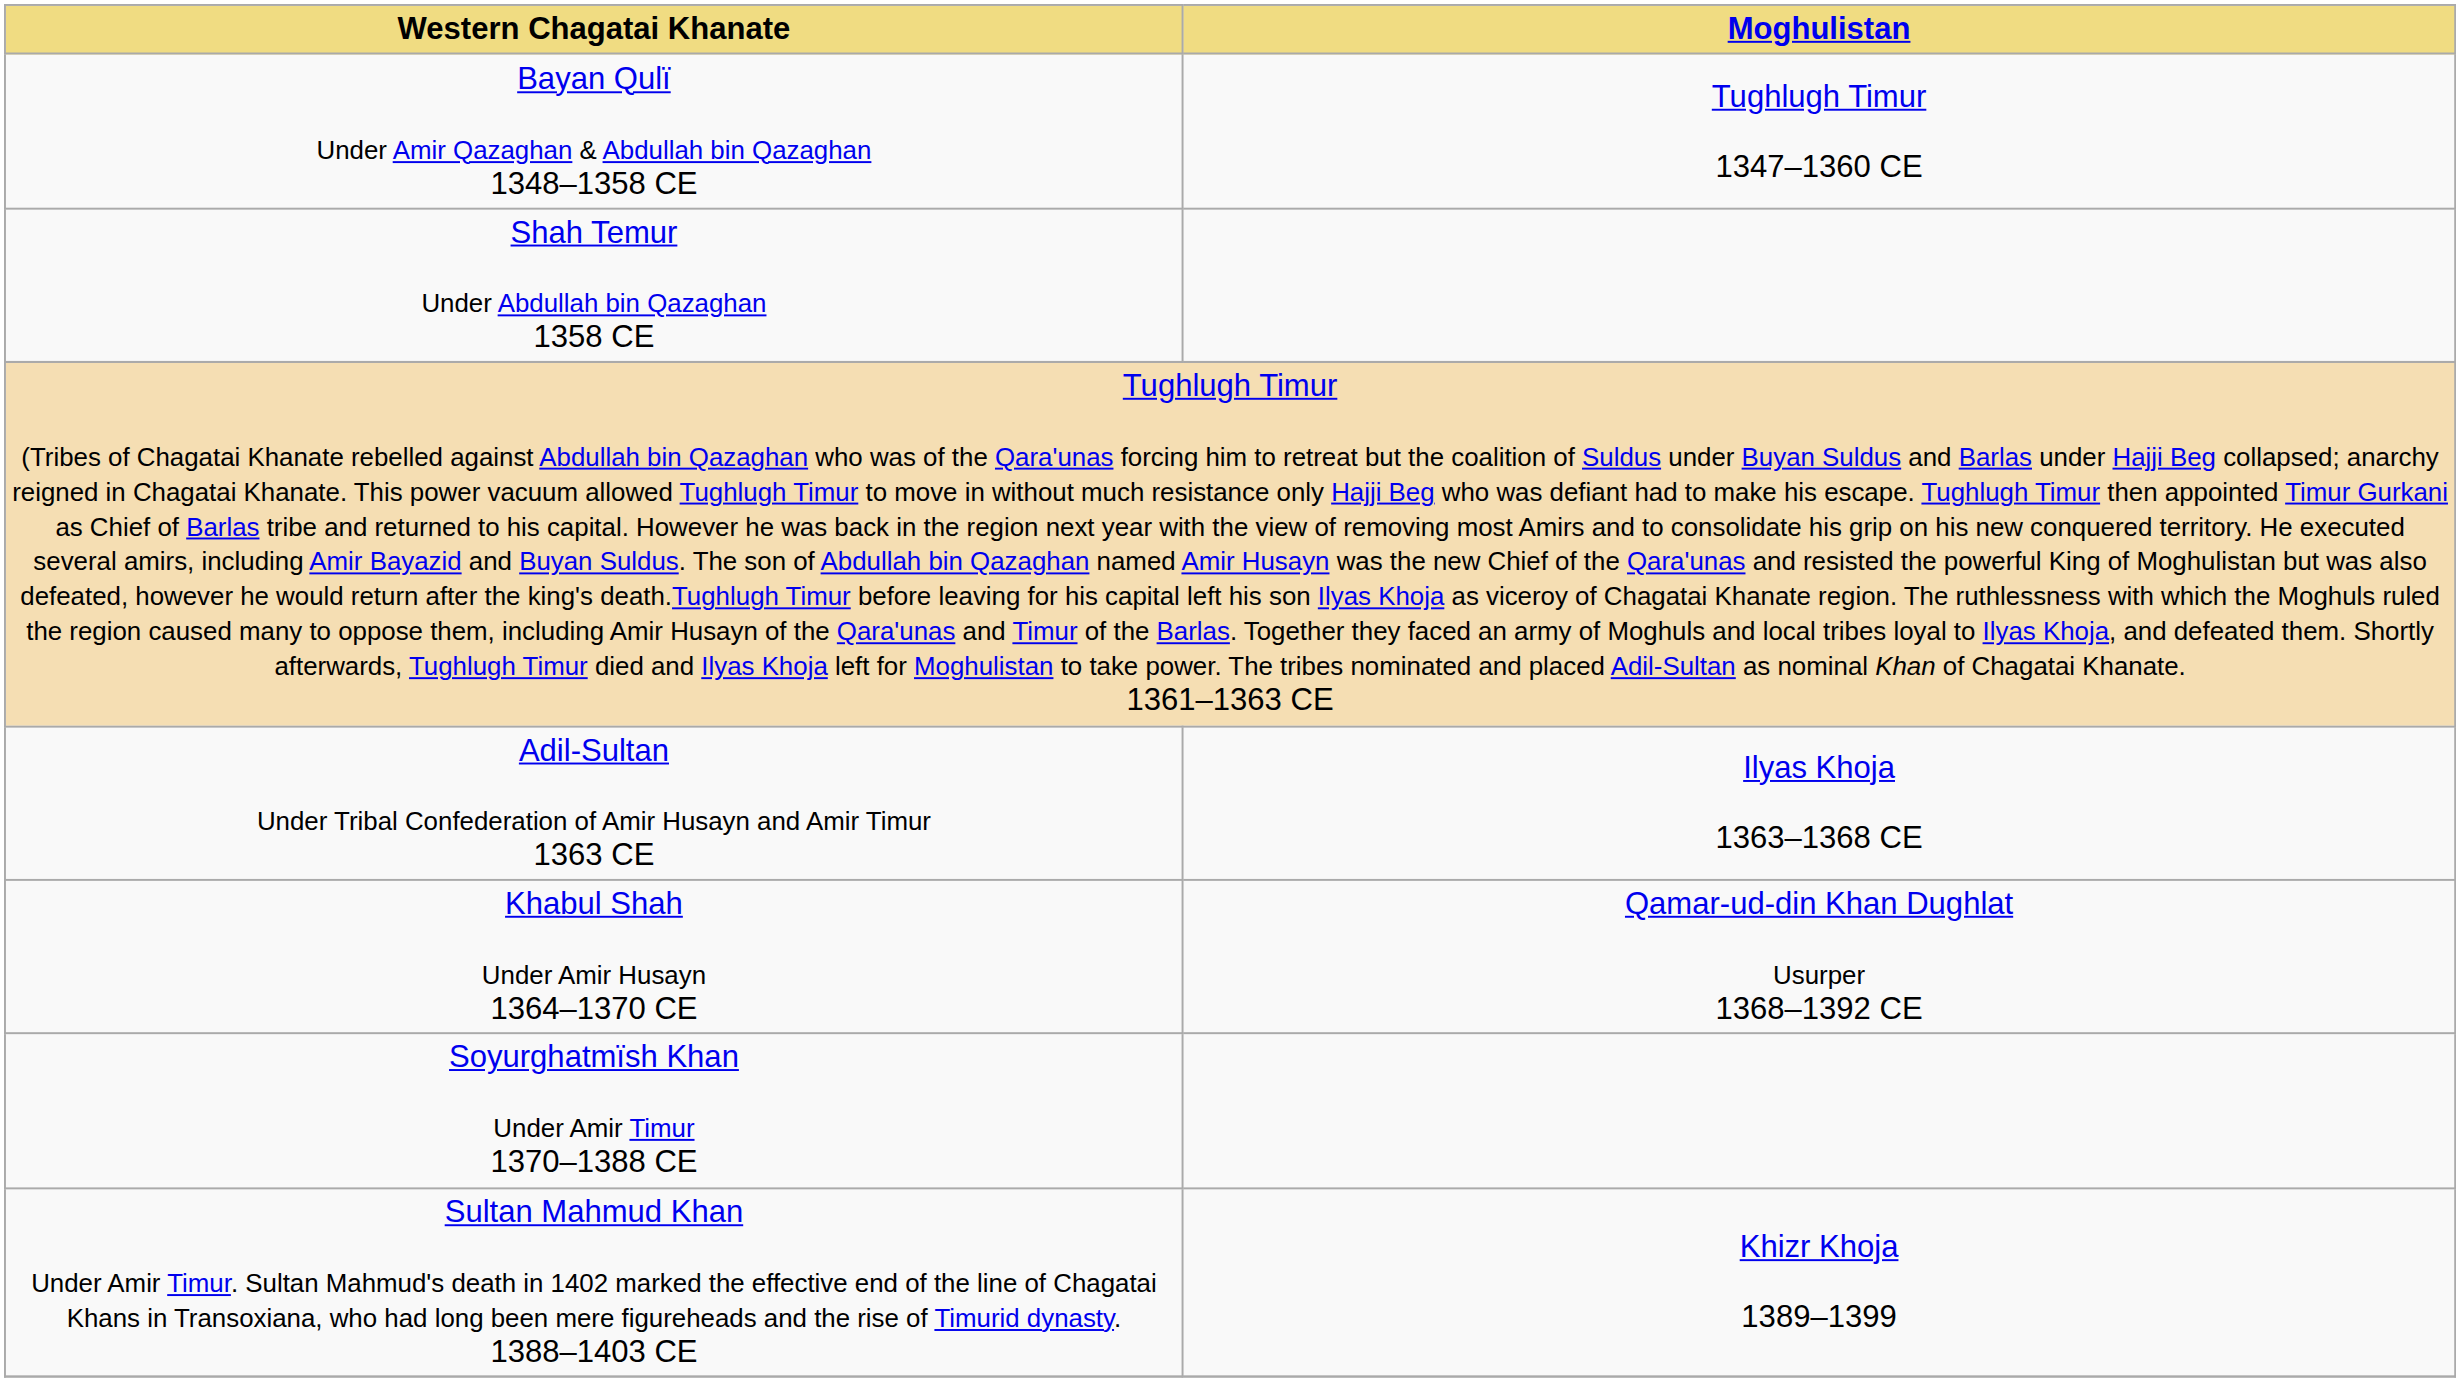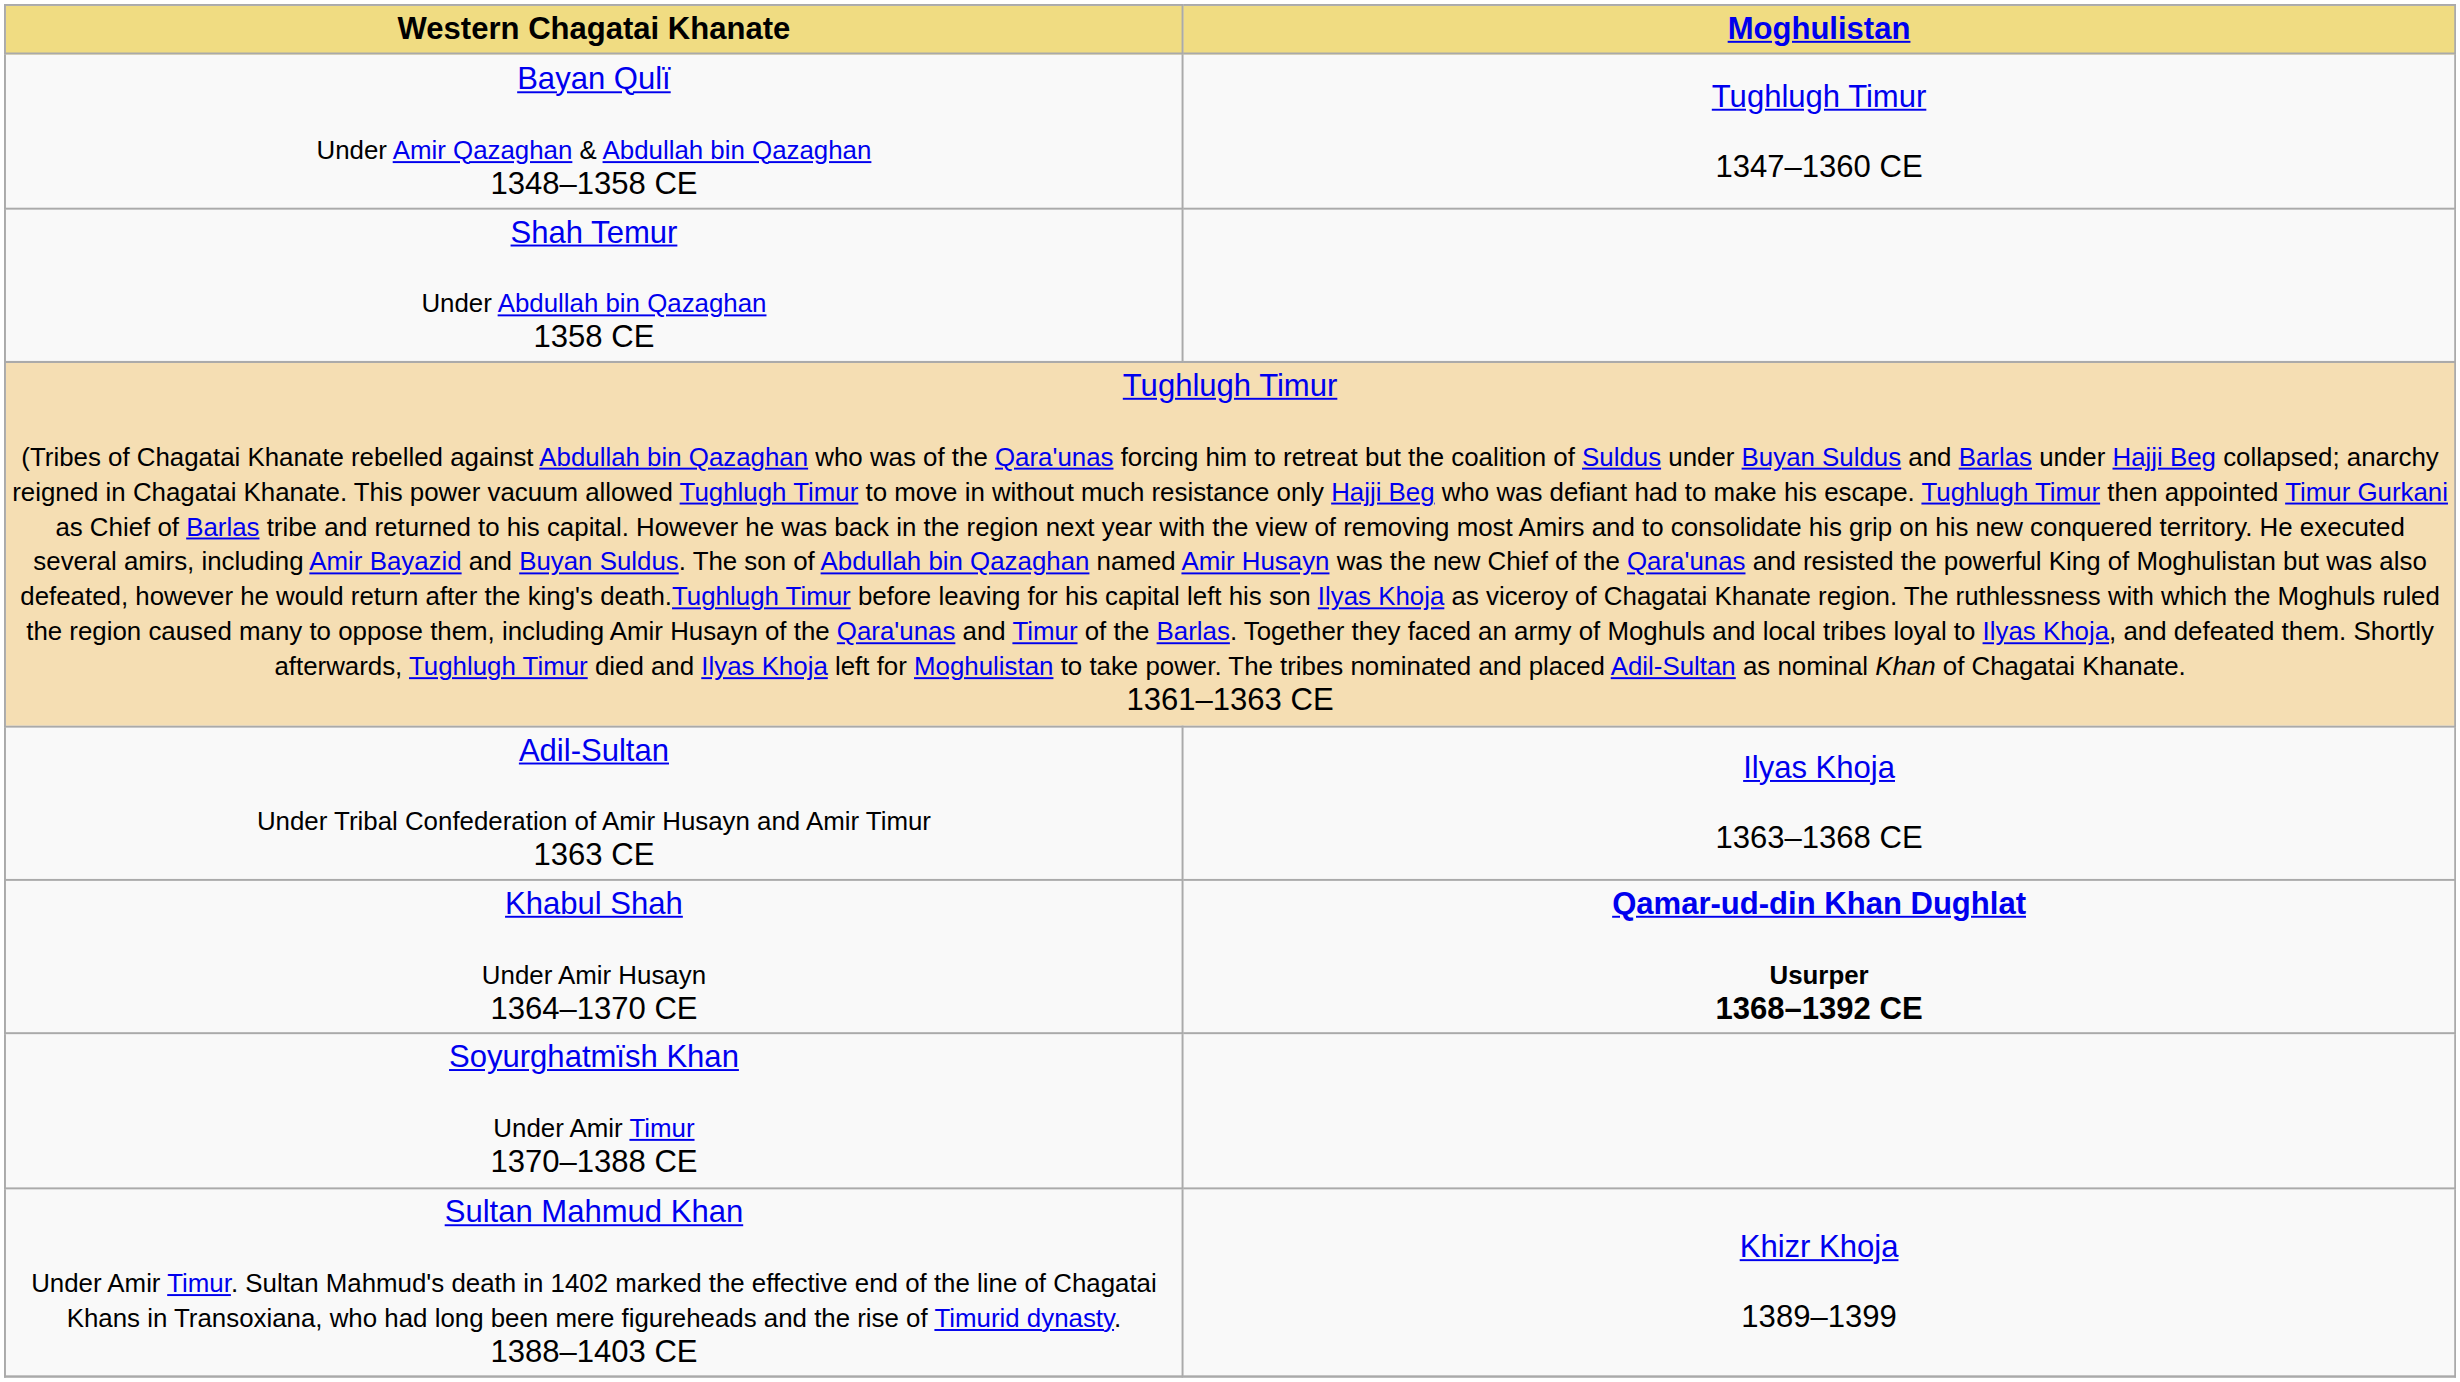(1819, 956) normal -> (1819, 956) bold
